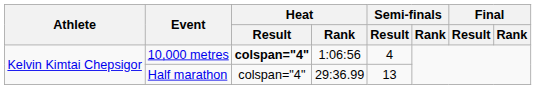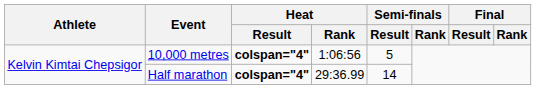(390, 55) 4 -> (390, 55) 5
(272, 75) normal -> (272, 75) bold
(390, 75) 13 -> (390, 75) 14
